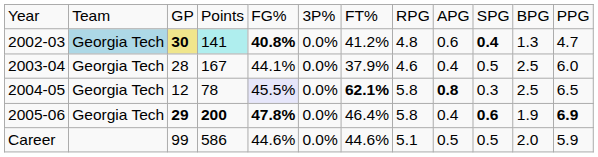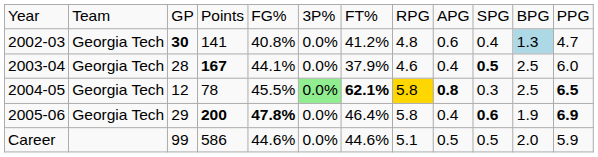(118, 41) lightblue background -> (118, 41) no background
(180, 41) khaki background -> (180, 41) no background
(214, 41) paleturquoise background -> (214, 41) no background
(273, 41) bold -> (273, 41) normal
(488, 41) bold -> (488, 41) normal
(528, 41) no background -> (528, 41) lightblue background
(214, 66) normal -> (214, 66) bold
(488, 66) normal -> (488, 66) bold
(273, 90) lavender background -> (273, 90) no background
(320, 90) no background -> (320, 90) lightgreen background
(407, 90) no background -> (407, 90) gold background
(567, 90) normal -> (567, 90) bold
(180, 115) bold -> (180, 115) normal
